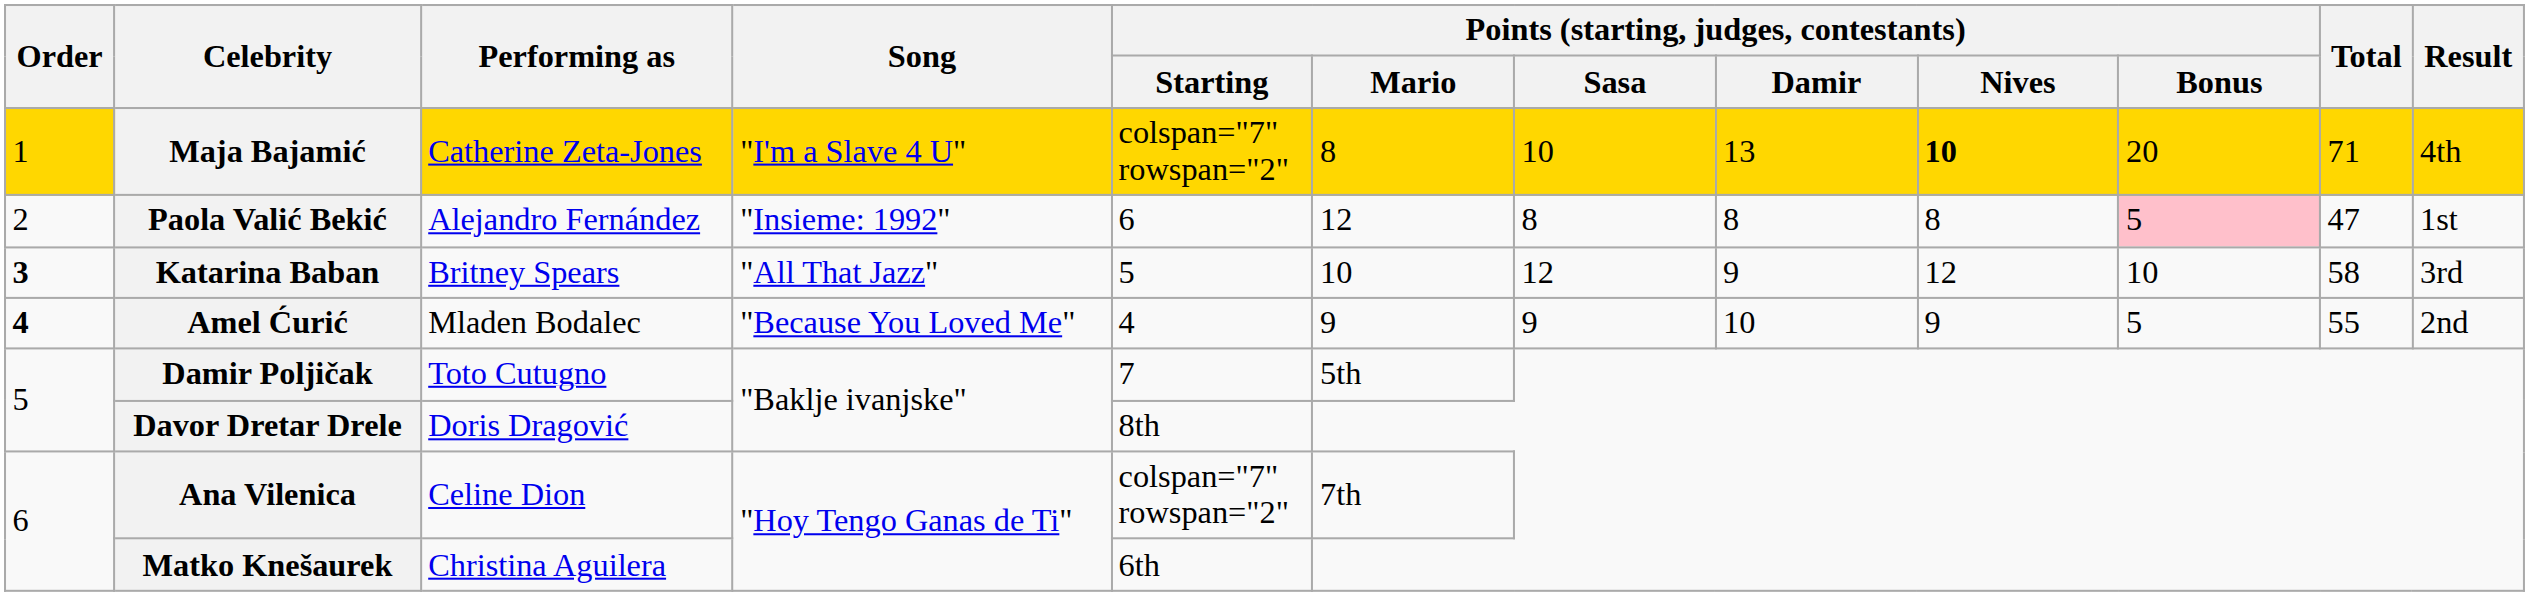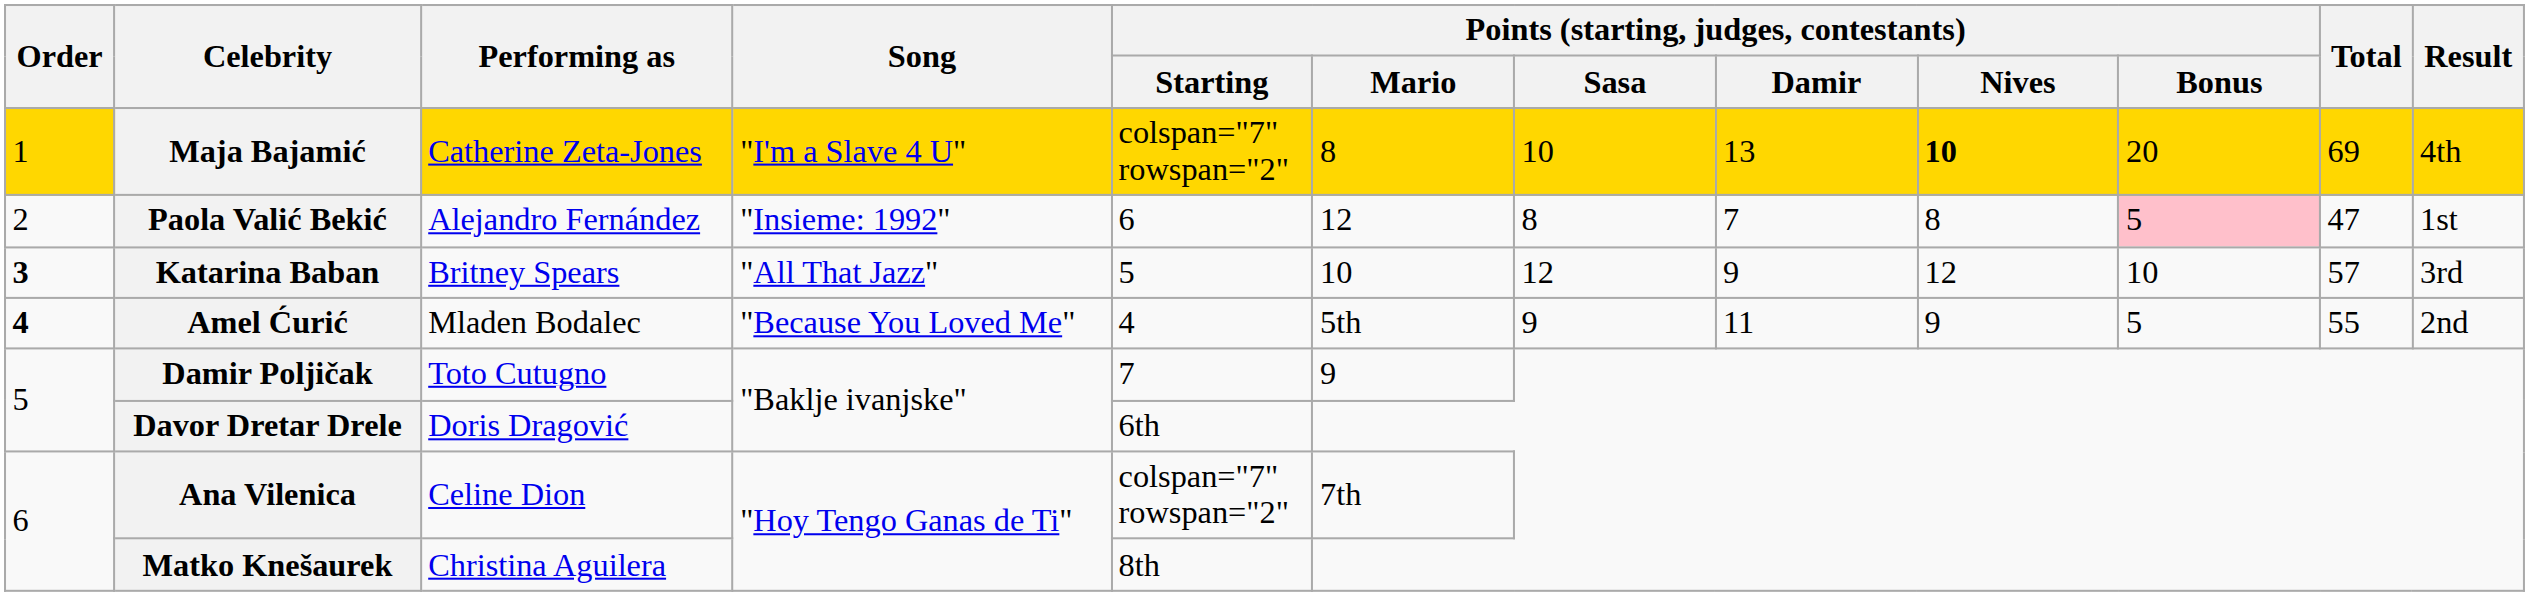(2344, 150) 71 -> (2344, 150) 69
(1731, 220) 8 -> (1731, 220) 7
(2344, 271) 58 -> (2344, 271) 57
(1328, 322) 9 -> (1341, 322) 5th
(1739, 322) 10 -> (1739, 322) 11
(1341, 374) 5th -> (1328, 374) 9
(1139, 425) 8th -> (1139, 425) 6th
(1139, 564) 6th -> (1139, 564) 8th
